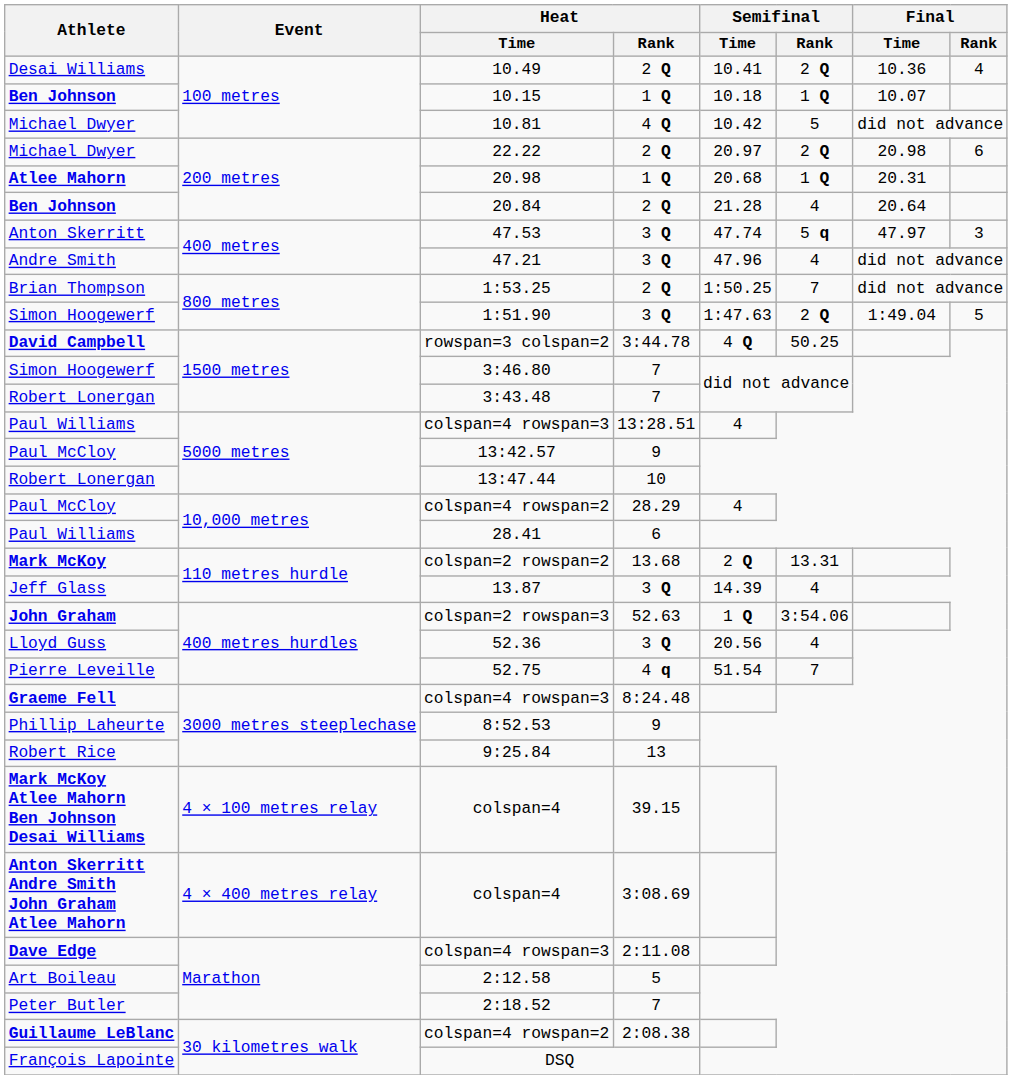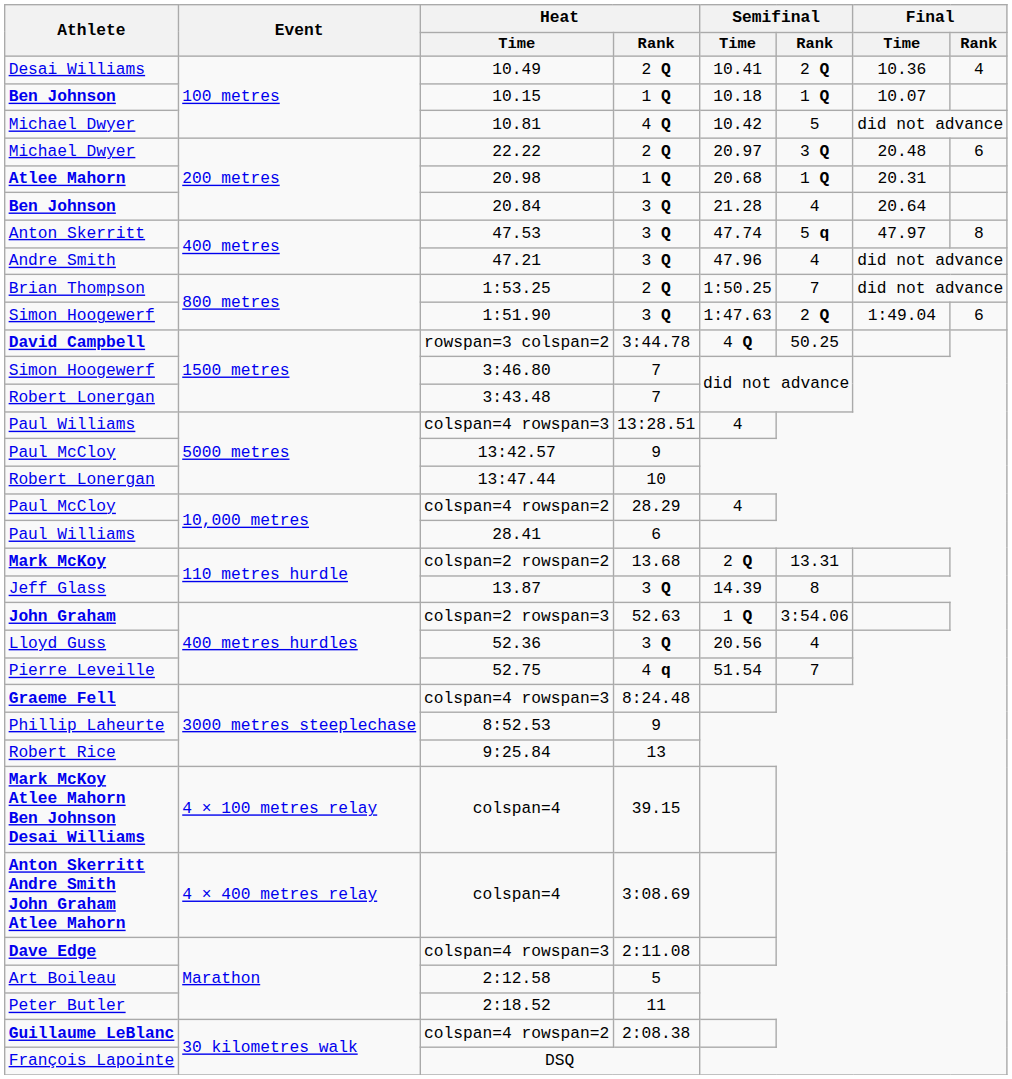(815, 152) 2 Q -> (815, 152) 3 Q
(902, 152) 20.98 -> (902, 152) 20.48
(656, 206) 2 Q -> (656, 206) 3 Q
(979, 234) 3 -> (979, 234) 8
(979, 316) 5 -> (979, 316) 6
(815, 589) 4 -> (815, 589) 8
(656, 1006) 7 -> (656, 1006) 11
